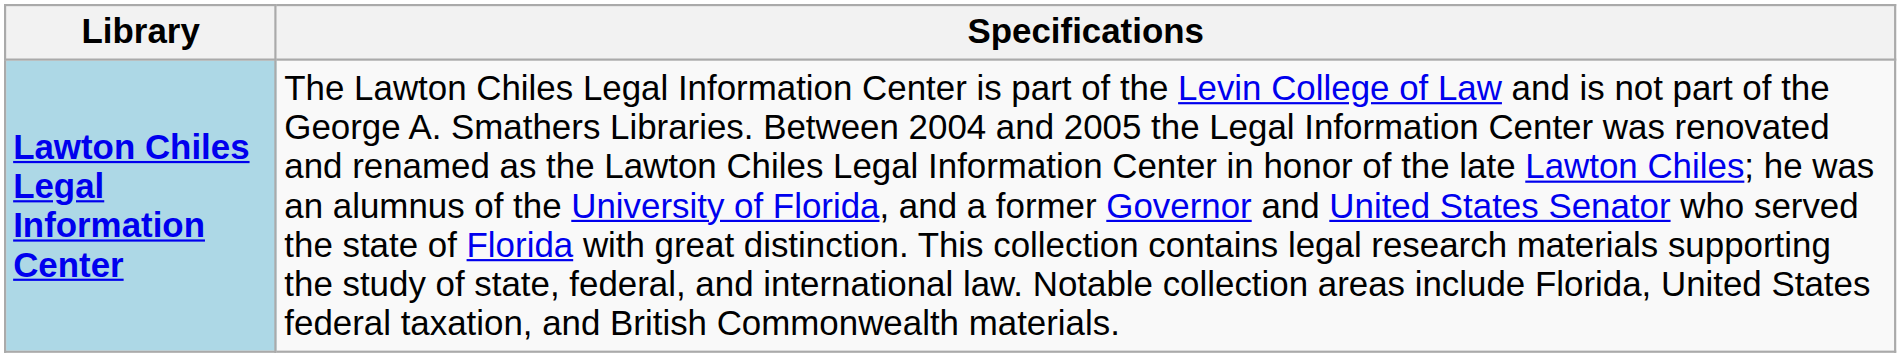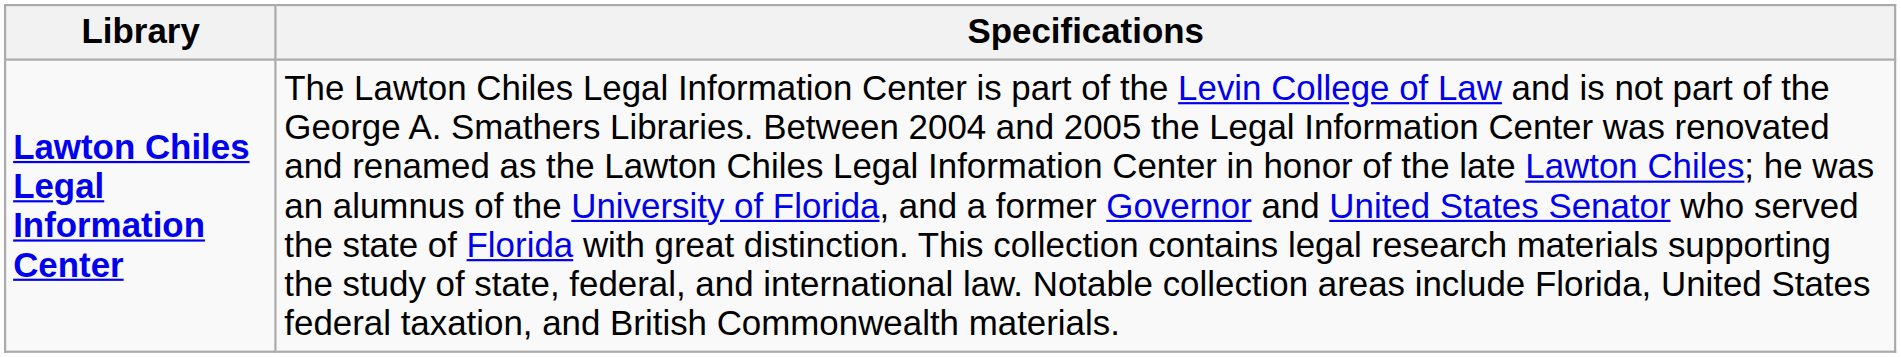(131, 205) lightblue background -> (131, 205) no background
